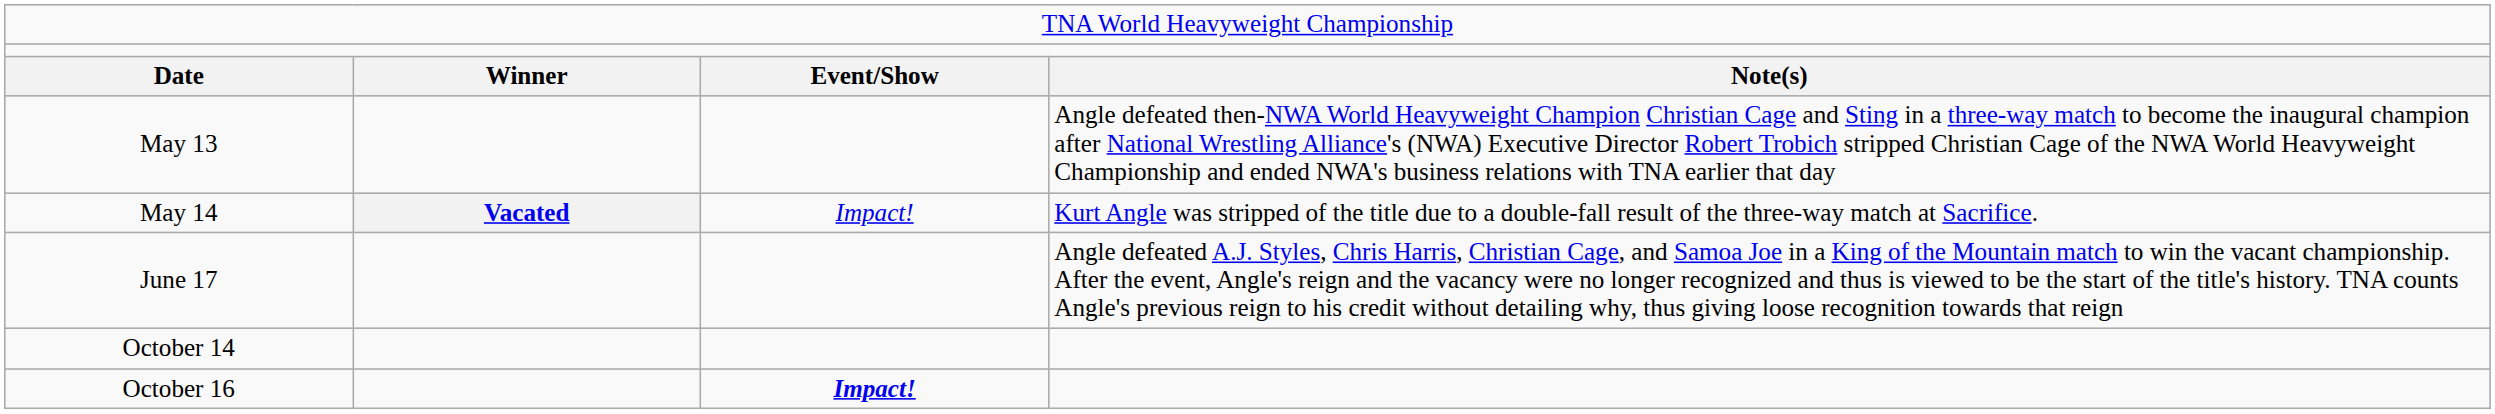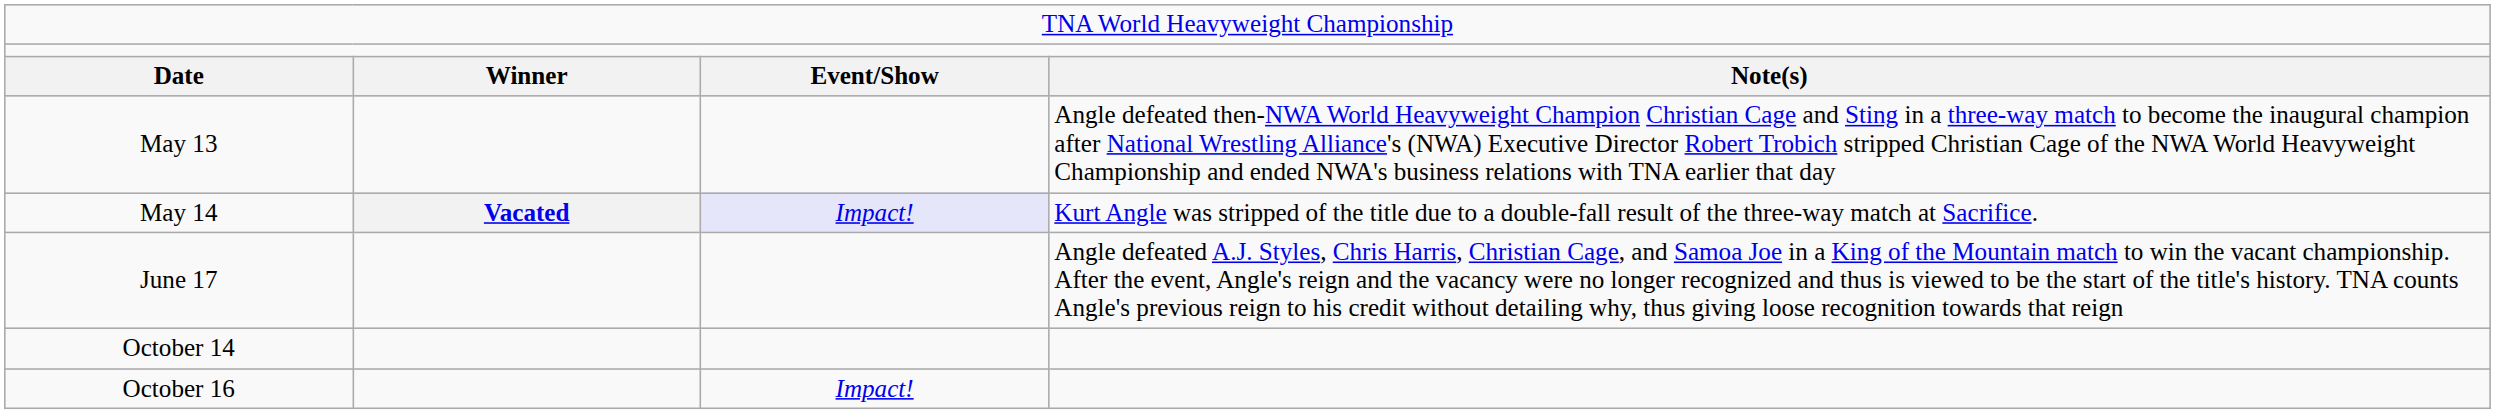(875, 212) no background -> (875, 212) lavender background
(875, 388) bold -> (875, 388) normal
